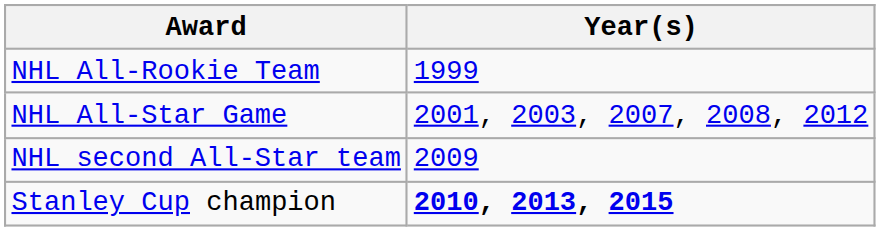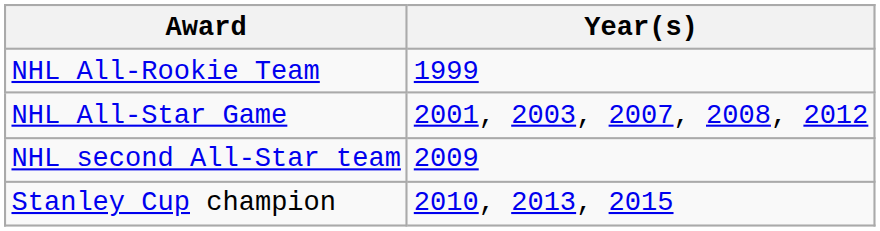(544, 203) bold -> (544, 203) normal
